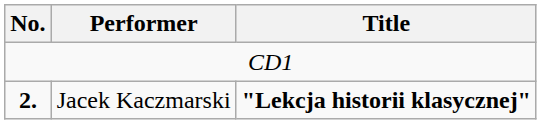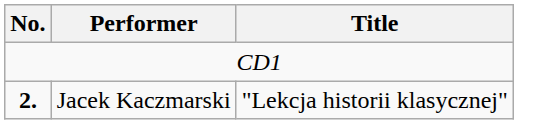(386, 99) bold -> (375, 99) normal
